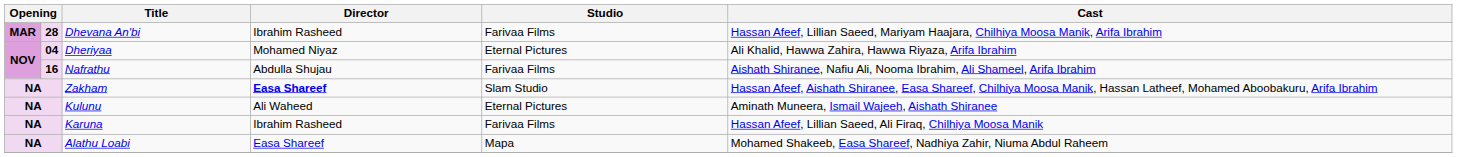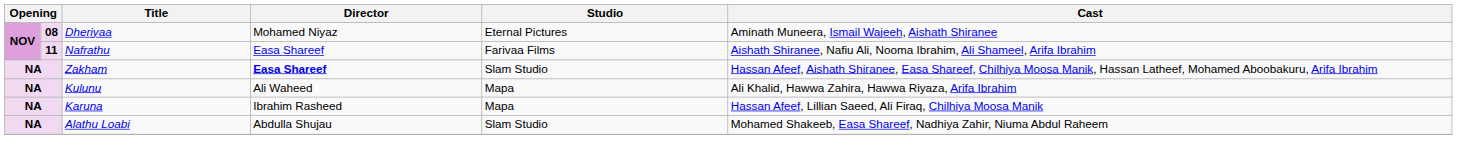- row: (103, 32)
(52, 50) 04 -> (51, 32) 08
(874, 50) Ali Khalid, Hawwa Zahira, Hawwa Riyaza, Arifa Ibrahim -> (864, 32) Aminath Muneera, Ismail Wajeeh, Aishath Shiranee
(52, 69) 16 -> (51, 50) 11
(292, 69) Abdulla Shujau -> (289, 50) Easa Shareef
(526, 106) Eternal Pictures -> (499, 87) Mapa
(864, 106) Aminath Muneera, Ismail Wajeeh, Aishath Shiranee -> (874, 87) Ali Khalid, Hawwa Zahira, Hawwa Riyaza, Arifa Ibrahim
(520, 124) Farivaa Films -> (499, 106) Mapa
(289, 143) Easa Shareef -> (292, 124) Abdulla Shujau
(499, 143) Mapa -> (516, 124) Slam Studio
